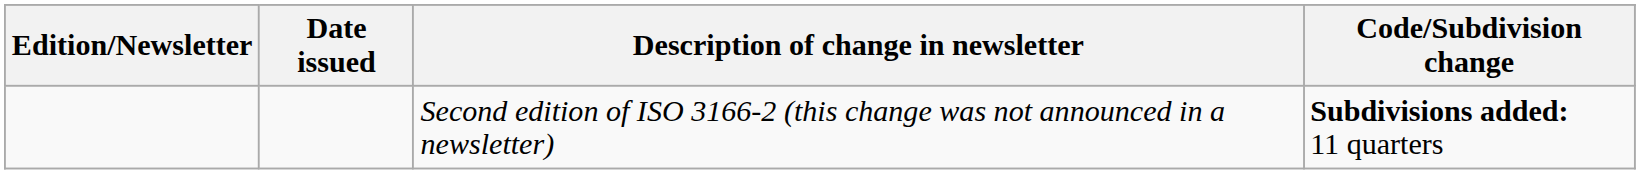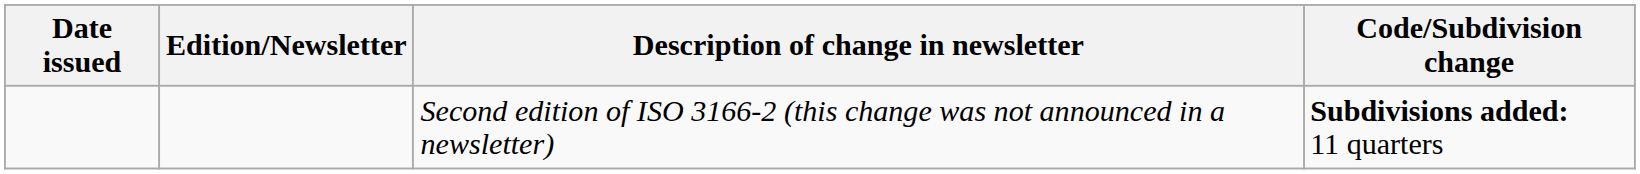columns swapped: (132, 45) <-> (336, 45)
